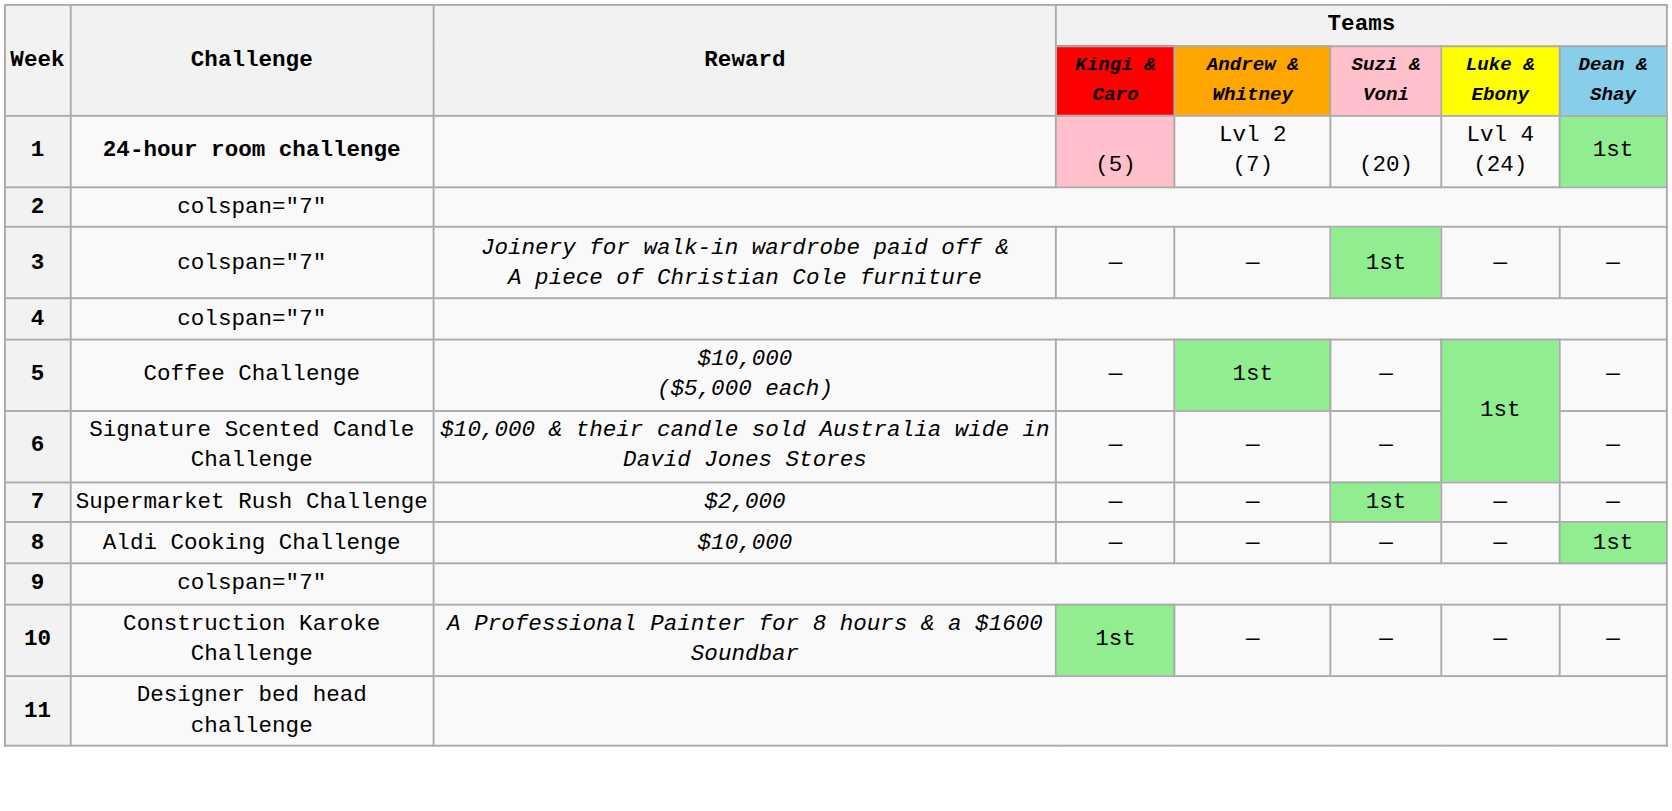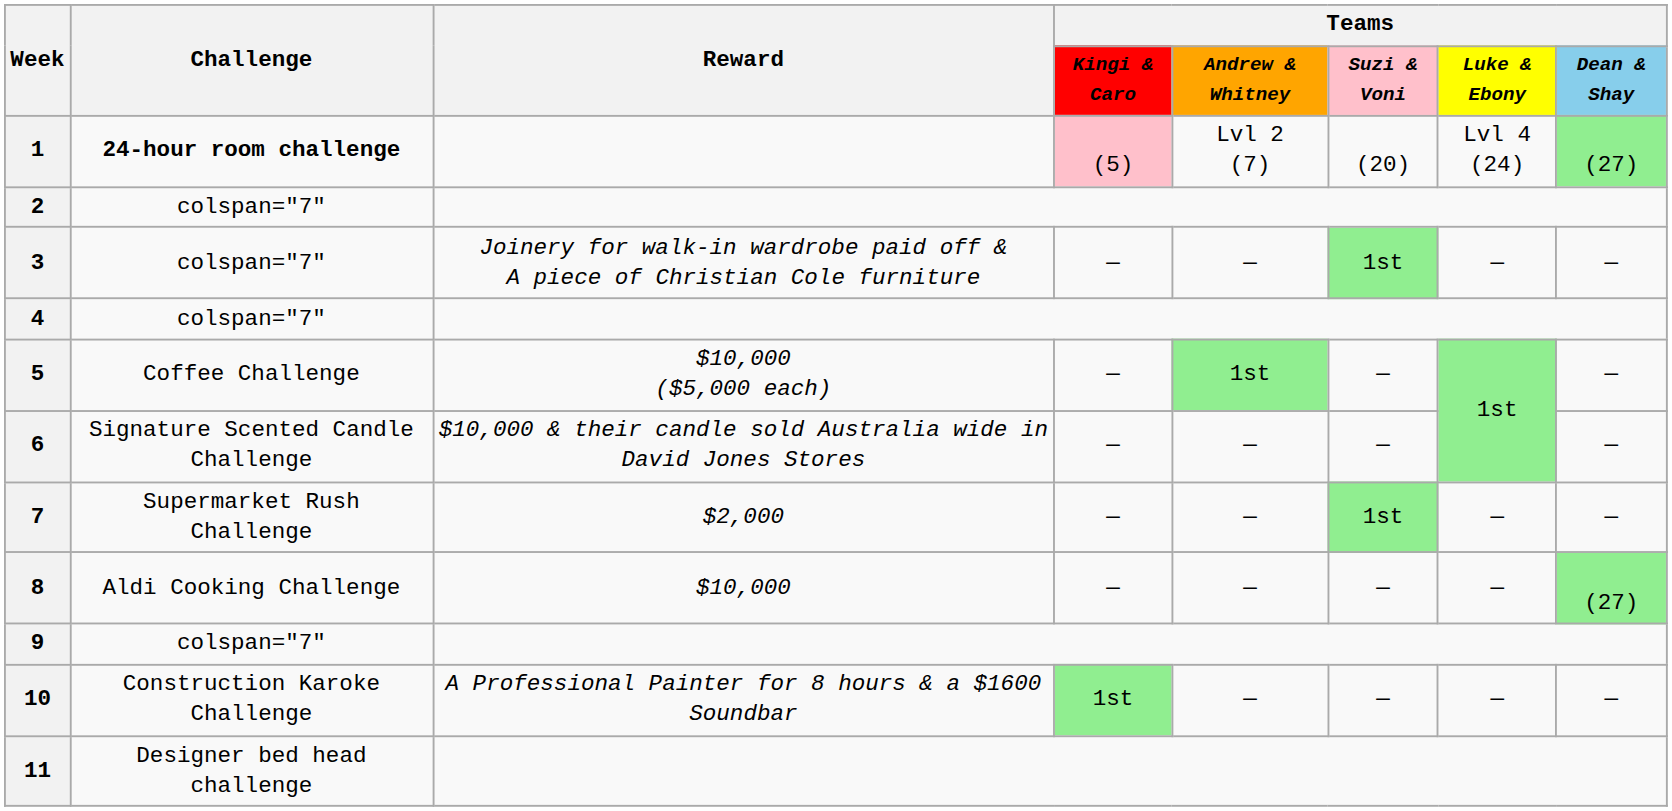(1613, 151) 1st -> (1611, 166) (27)
(1613, 543) 1st -> (1611, 603) (27)
